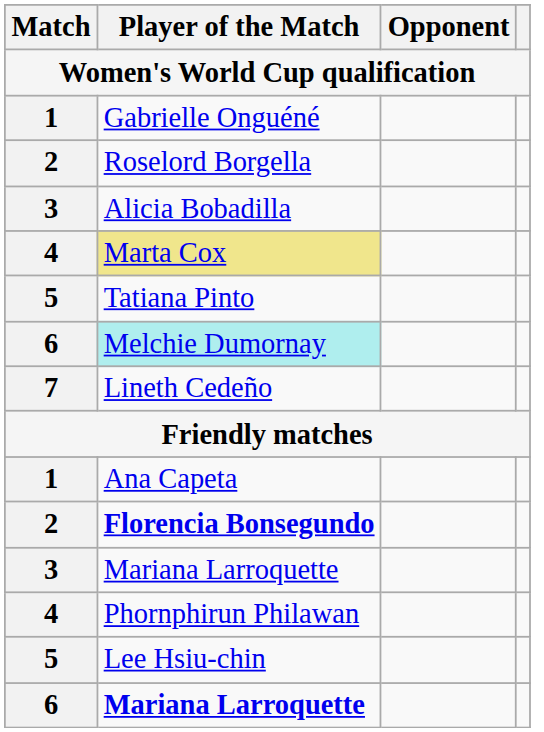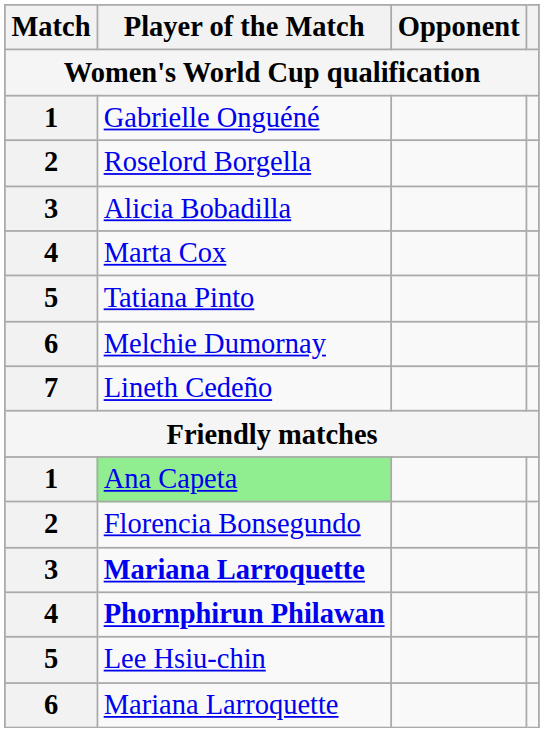(165, 252) khaki background -> (165, 252) no background
(215, 343) paleturquoise background -> (215, 343) no background
(170, 478) no background -> (170, 478) lightgreen background
(239, 523) bold -> (232, 523) normal
(221, 569) normal -> (234, 569) bold
(231, 614) normal -> (244, 614) bold
(234, 704) bold -> (221, 704) normal
